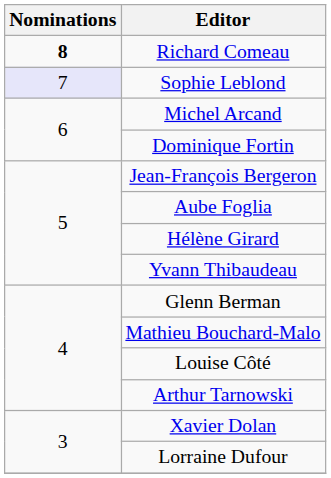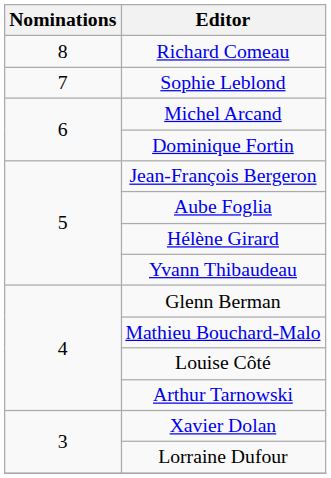(63, 51) bold -> (63, 51) normal
(63, 82) lavender background -> (63, 82) no background
